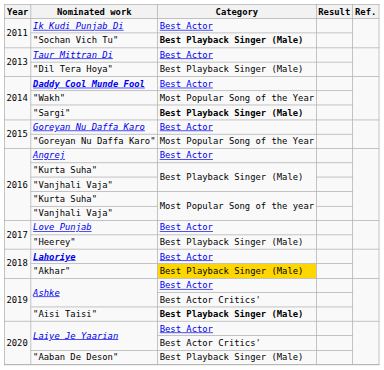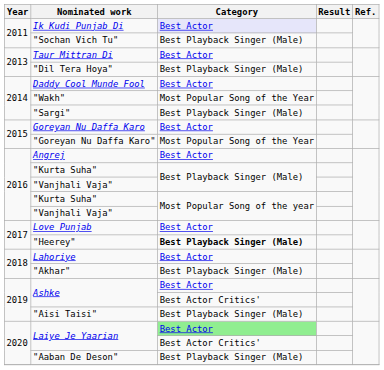(186, 26) no background -> (186, 26) lavender background
(232, 40) bold -> (232, 40) normal
(89, 84) bold -> (89, 84) normal
(232, 112) bold -> (232, 112) normal
(232, 242) normal -> (232, 242) bold
(54, 256) bold -> (54, 256) normal
(232, 271) gold background -> (232, 271) no background
(232, 314) bold -> (232, 314) normal
(186, 329) no background -> (186, 329) lightgreen background
